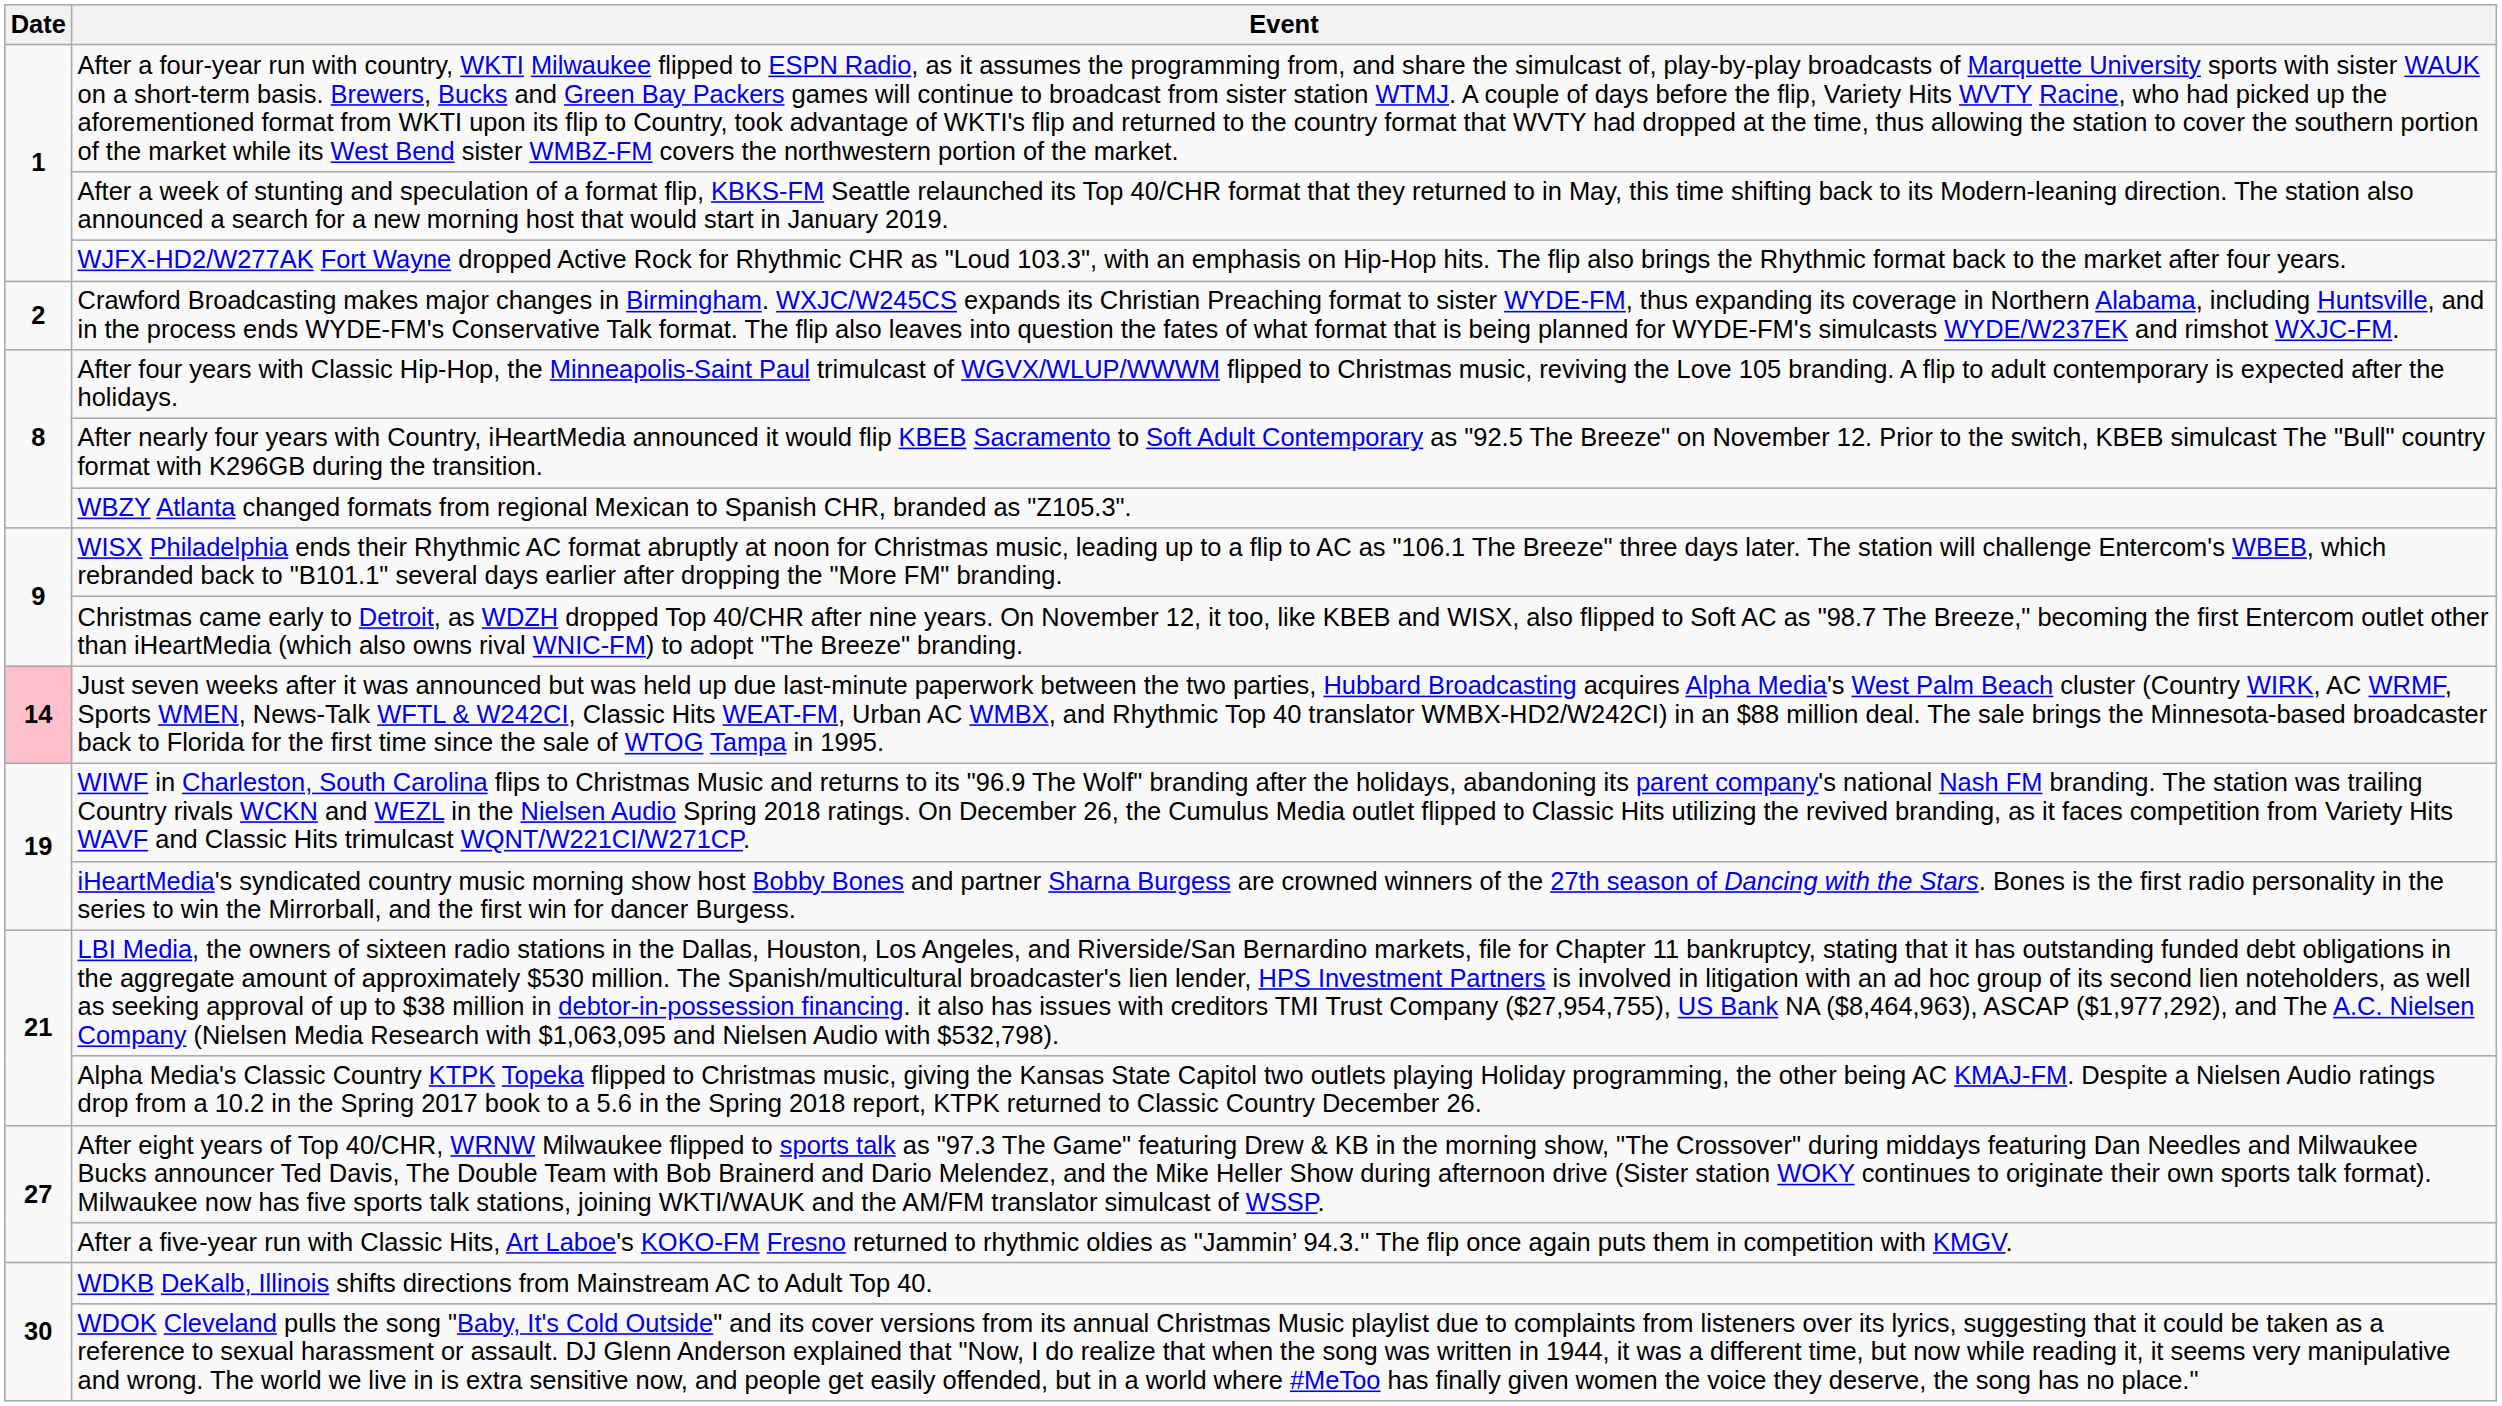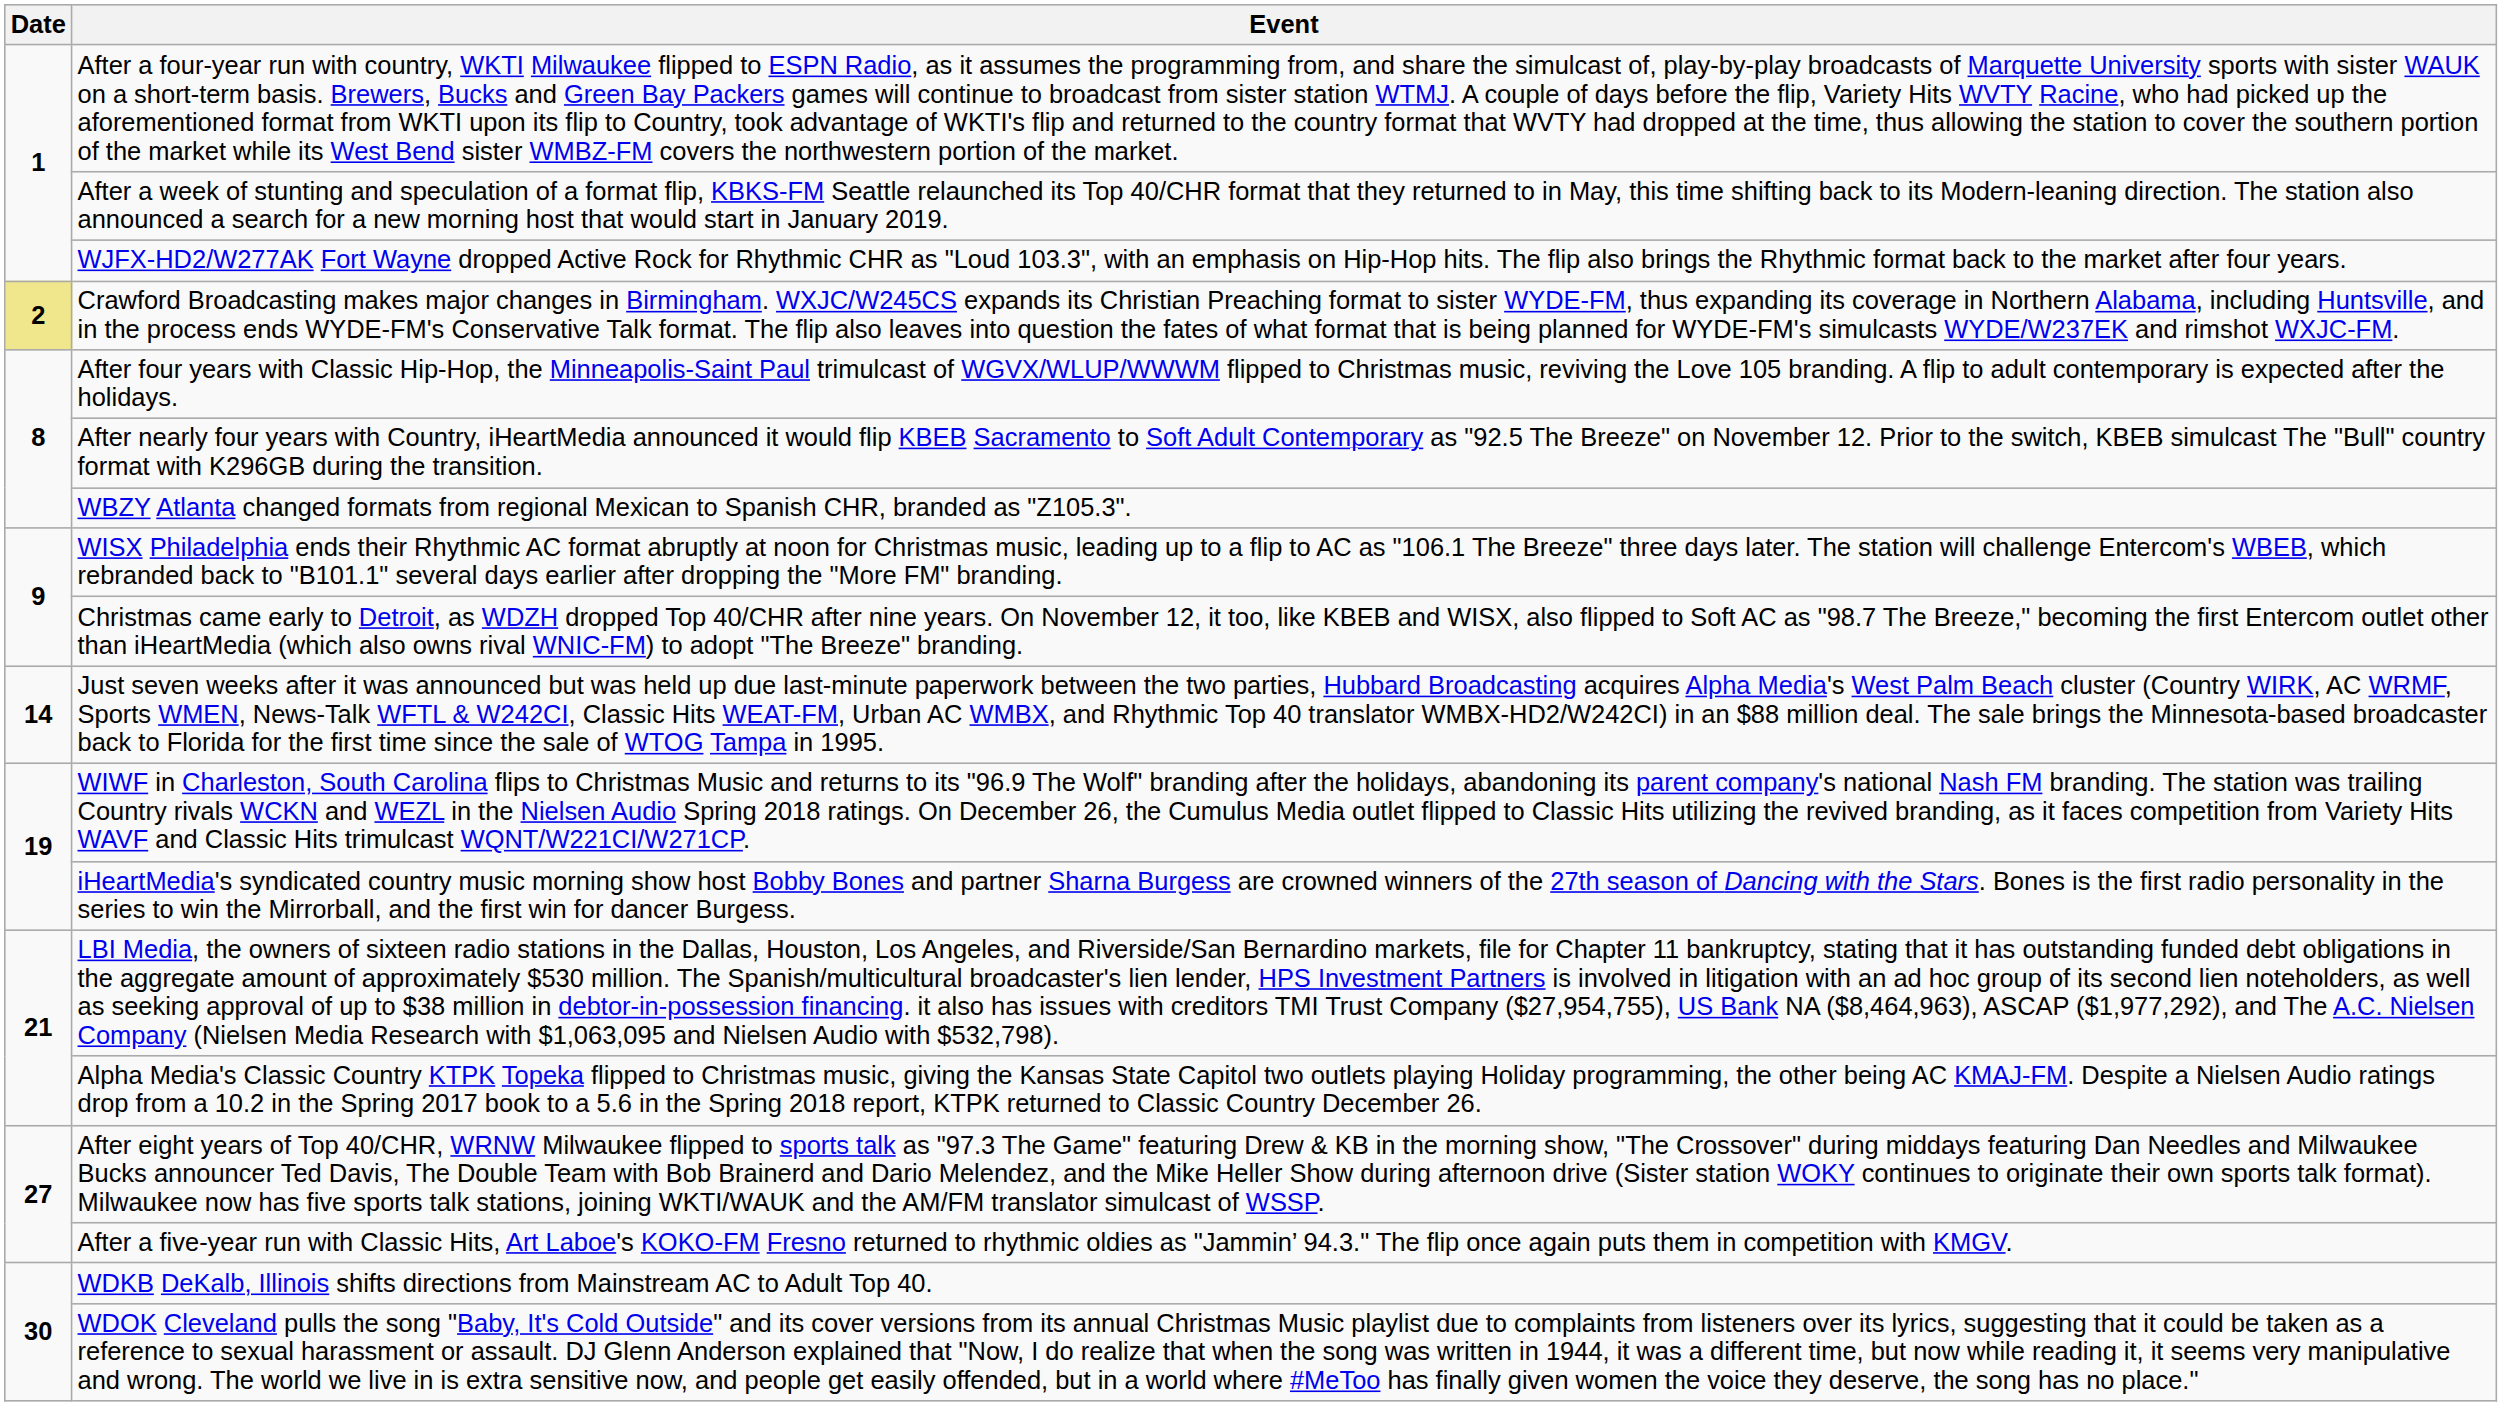(38, 314) no background -> (38, 314) khaki background
(38, 714) pink background -> (38, 714) no background
